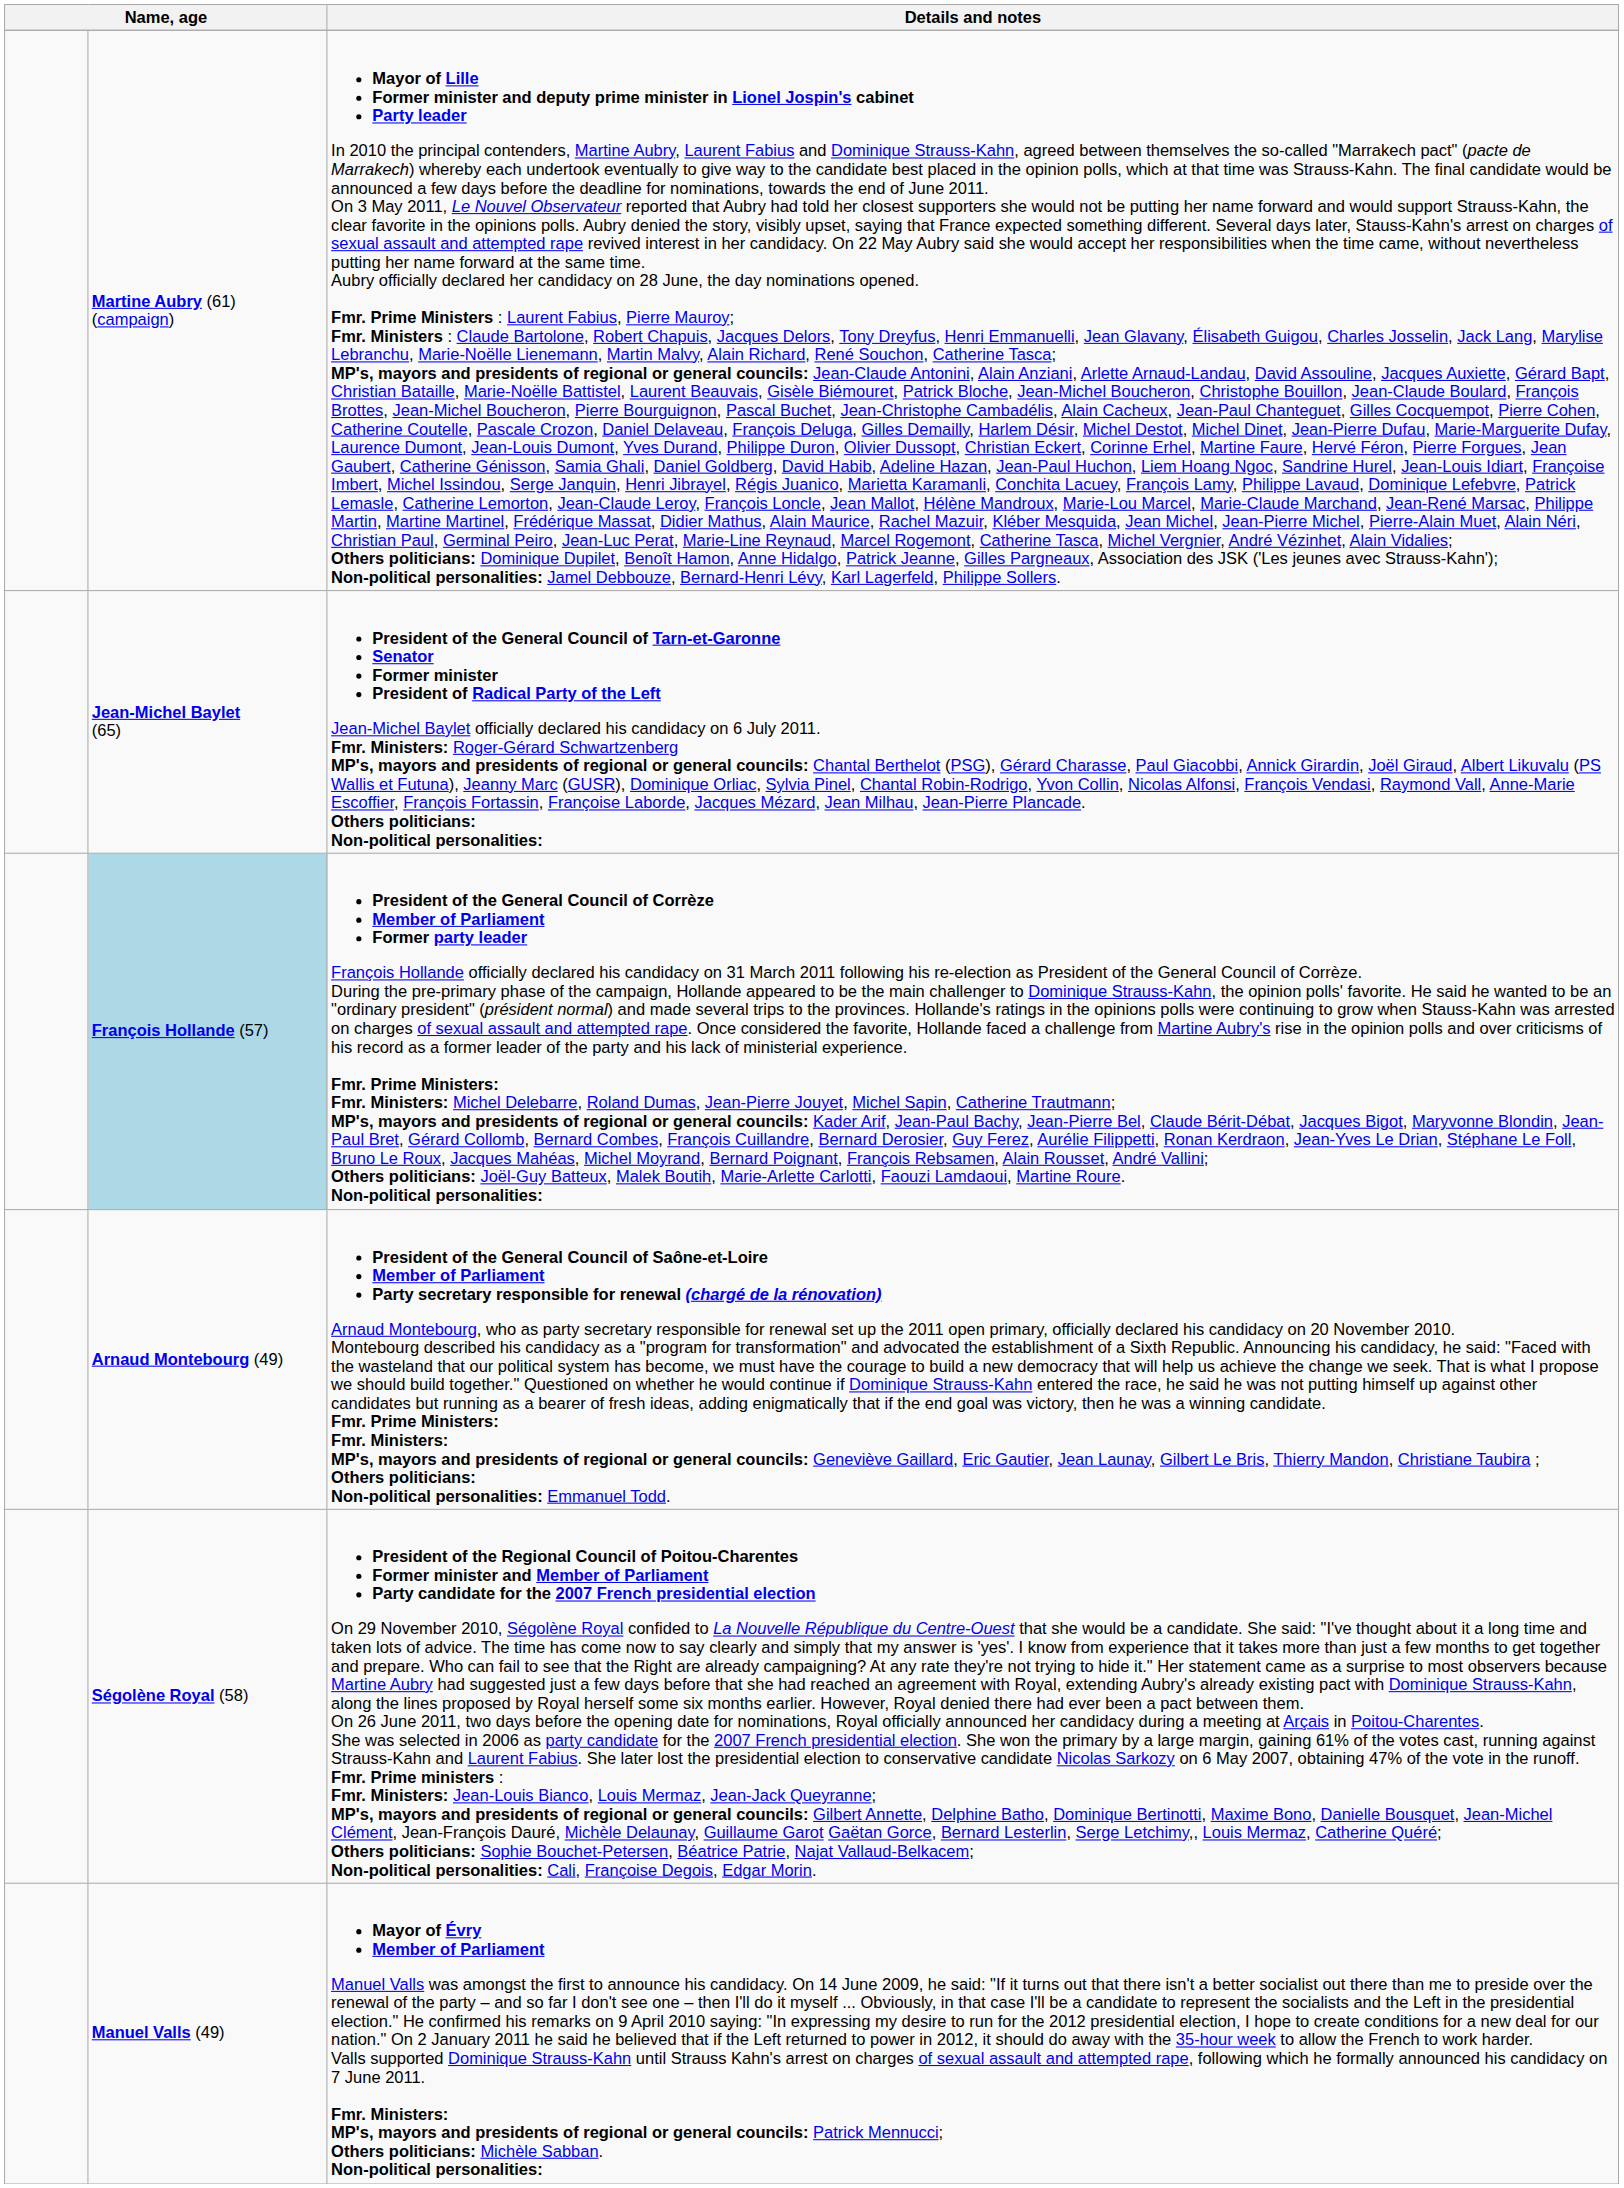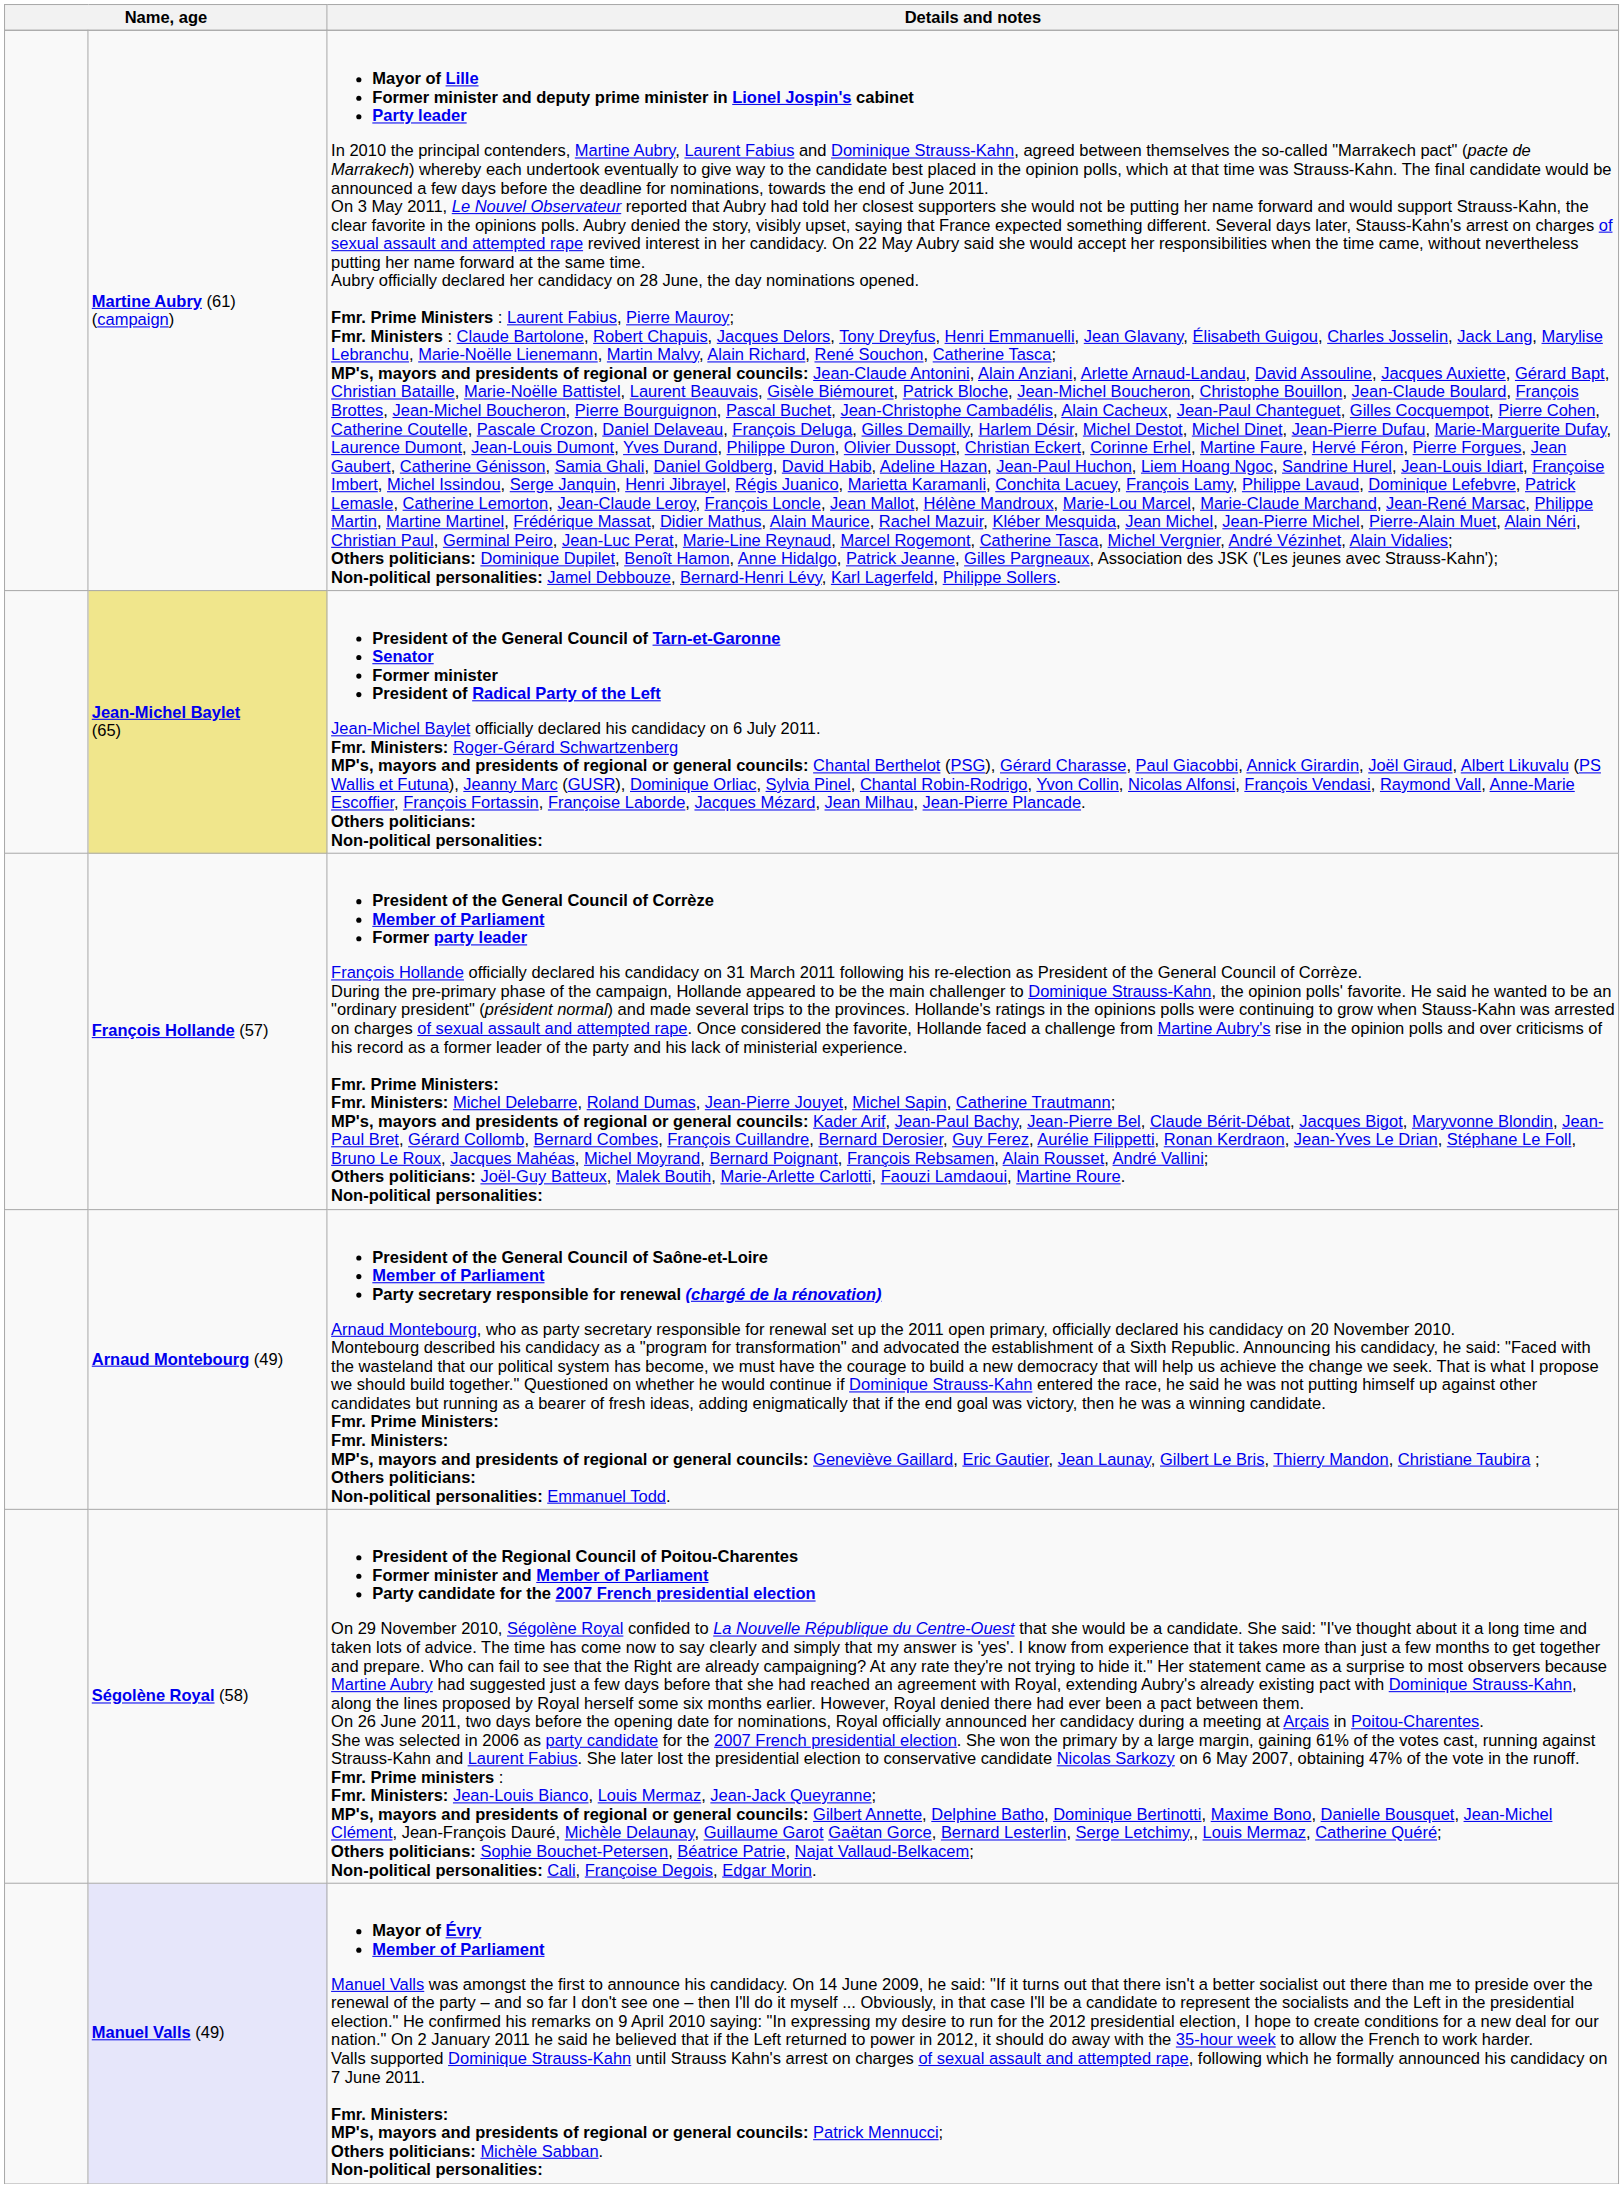(166, 721) no background -> (166, 721) khaki background
(180, 1031) lightblue background -> (180, 1031) no background
(158, 2033) no background -> (158, 2033) lavender background
